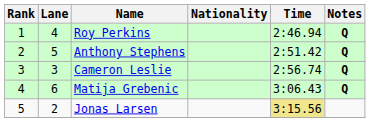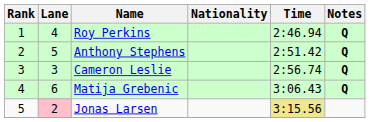(55, 108) no background -> (55, 108) pink background
